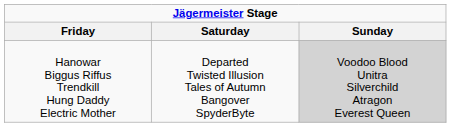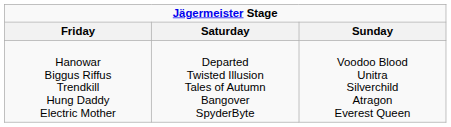(372, 87) lightgrey background -> (372, 87) no background
